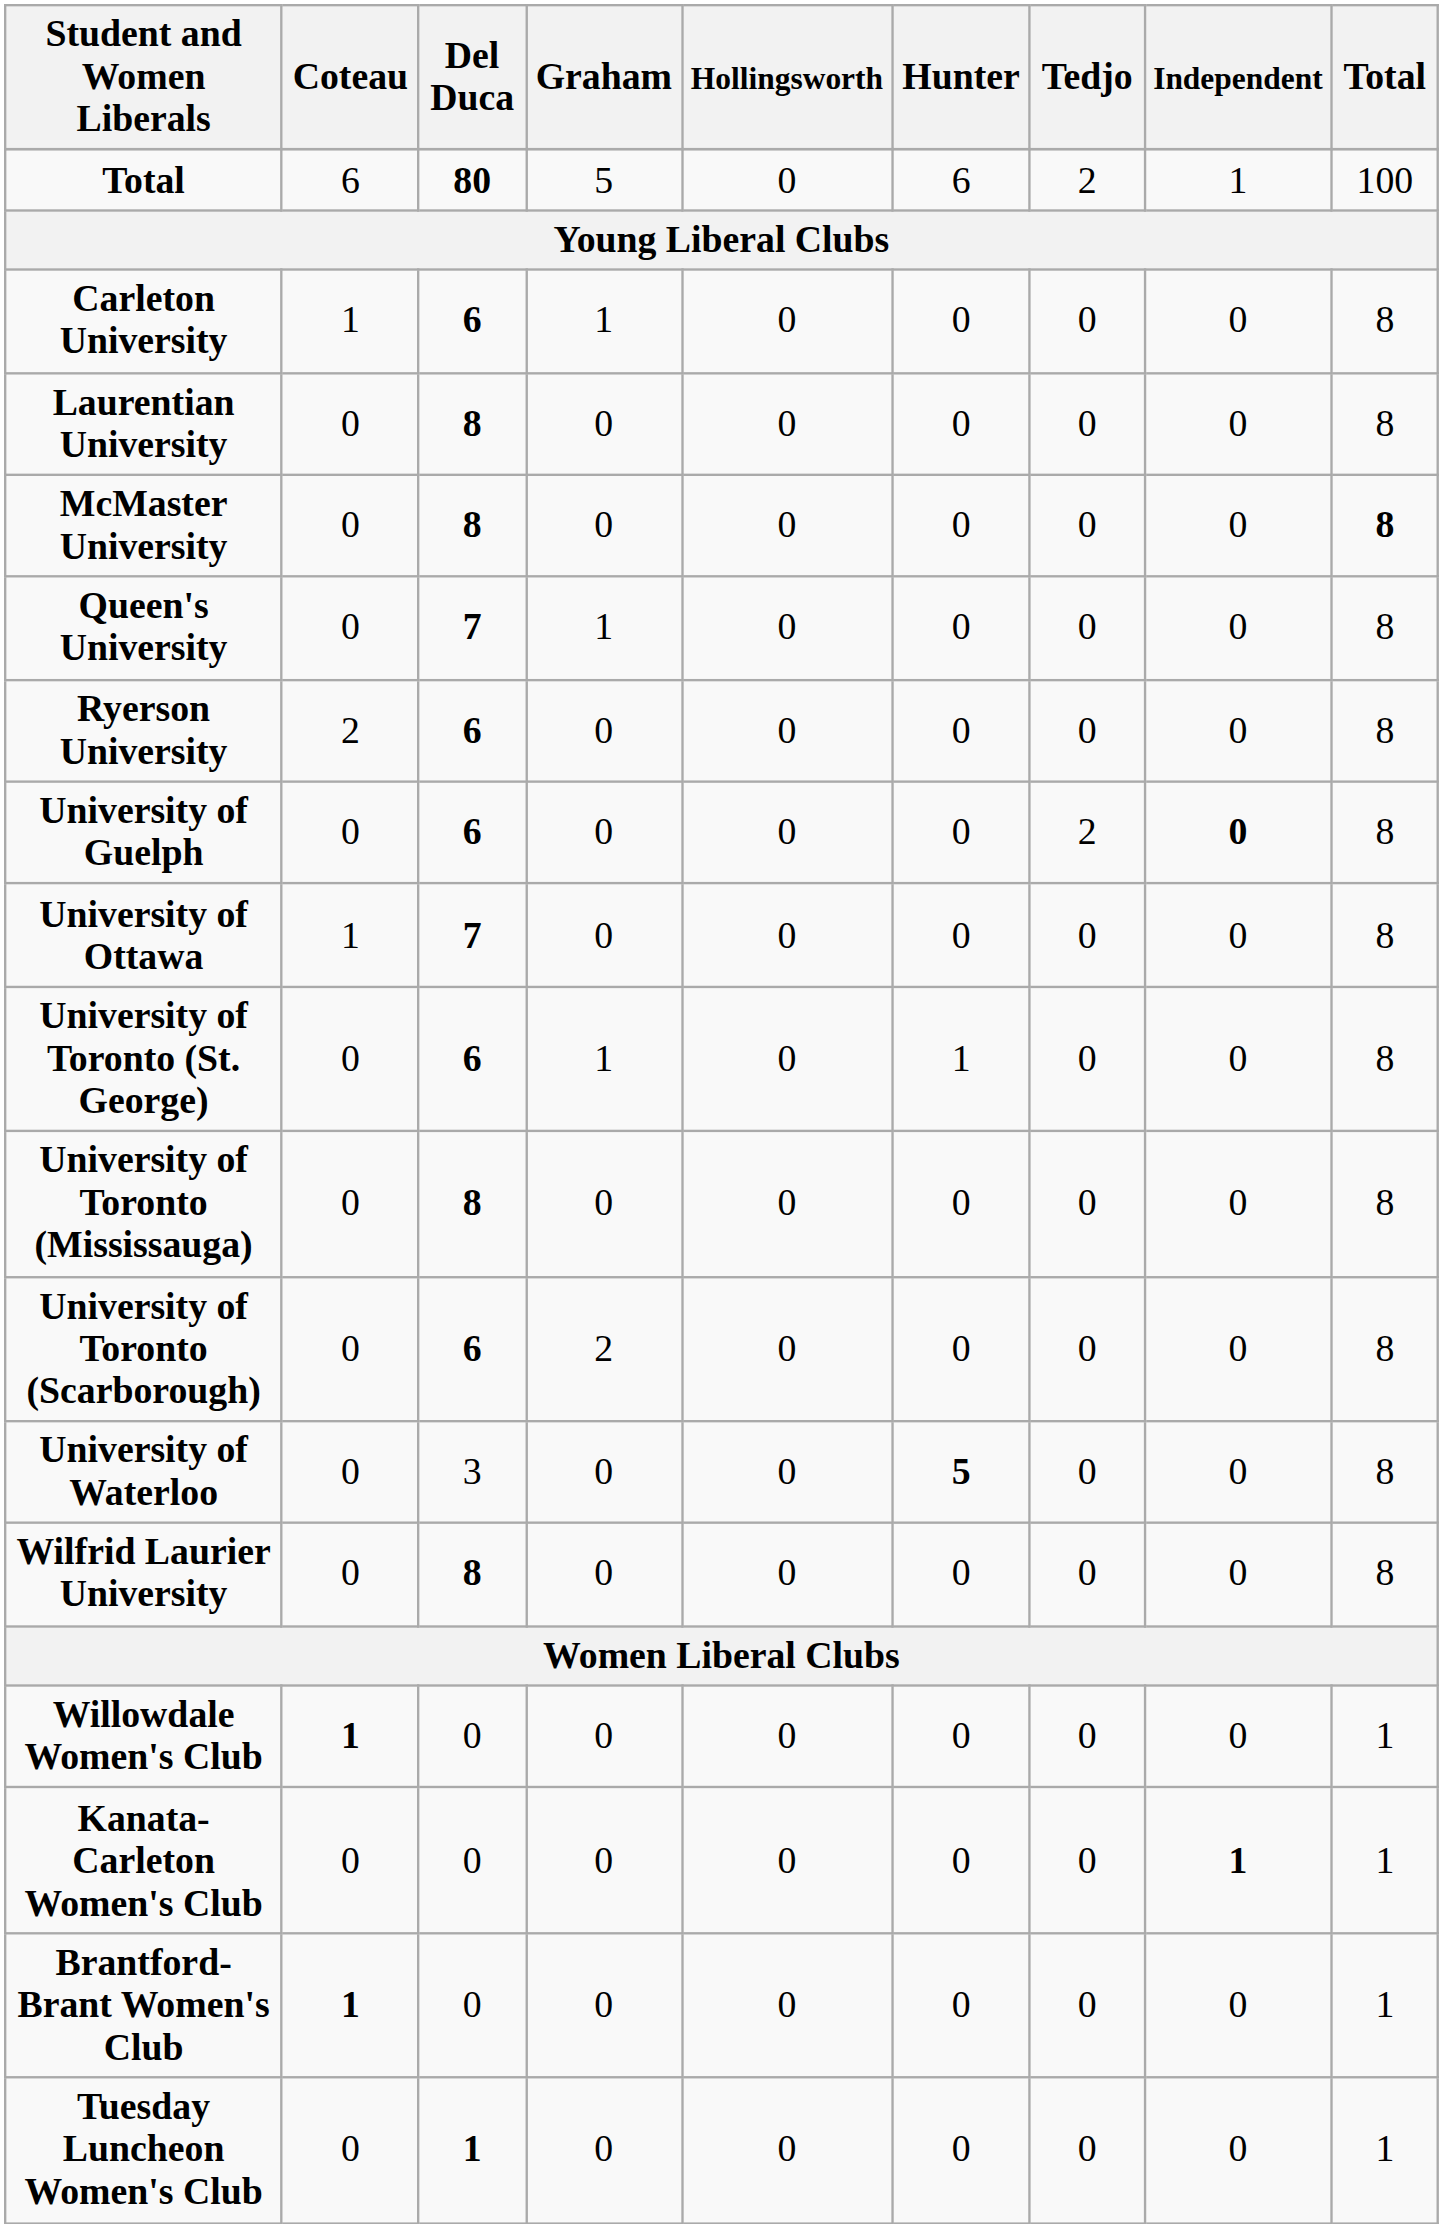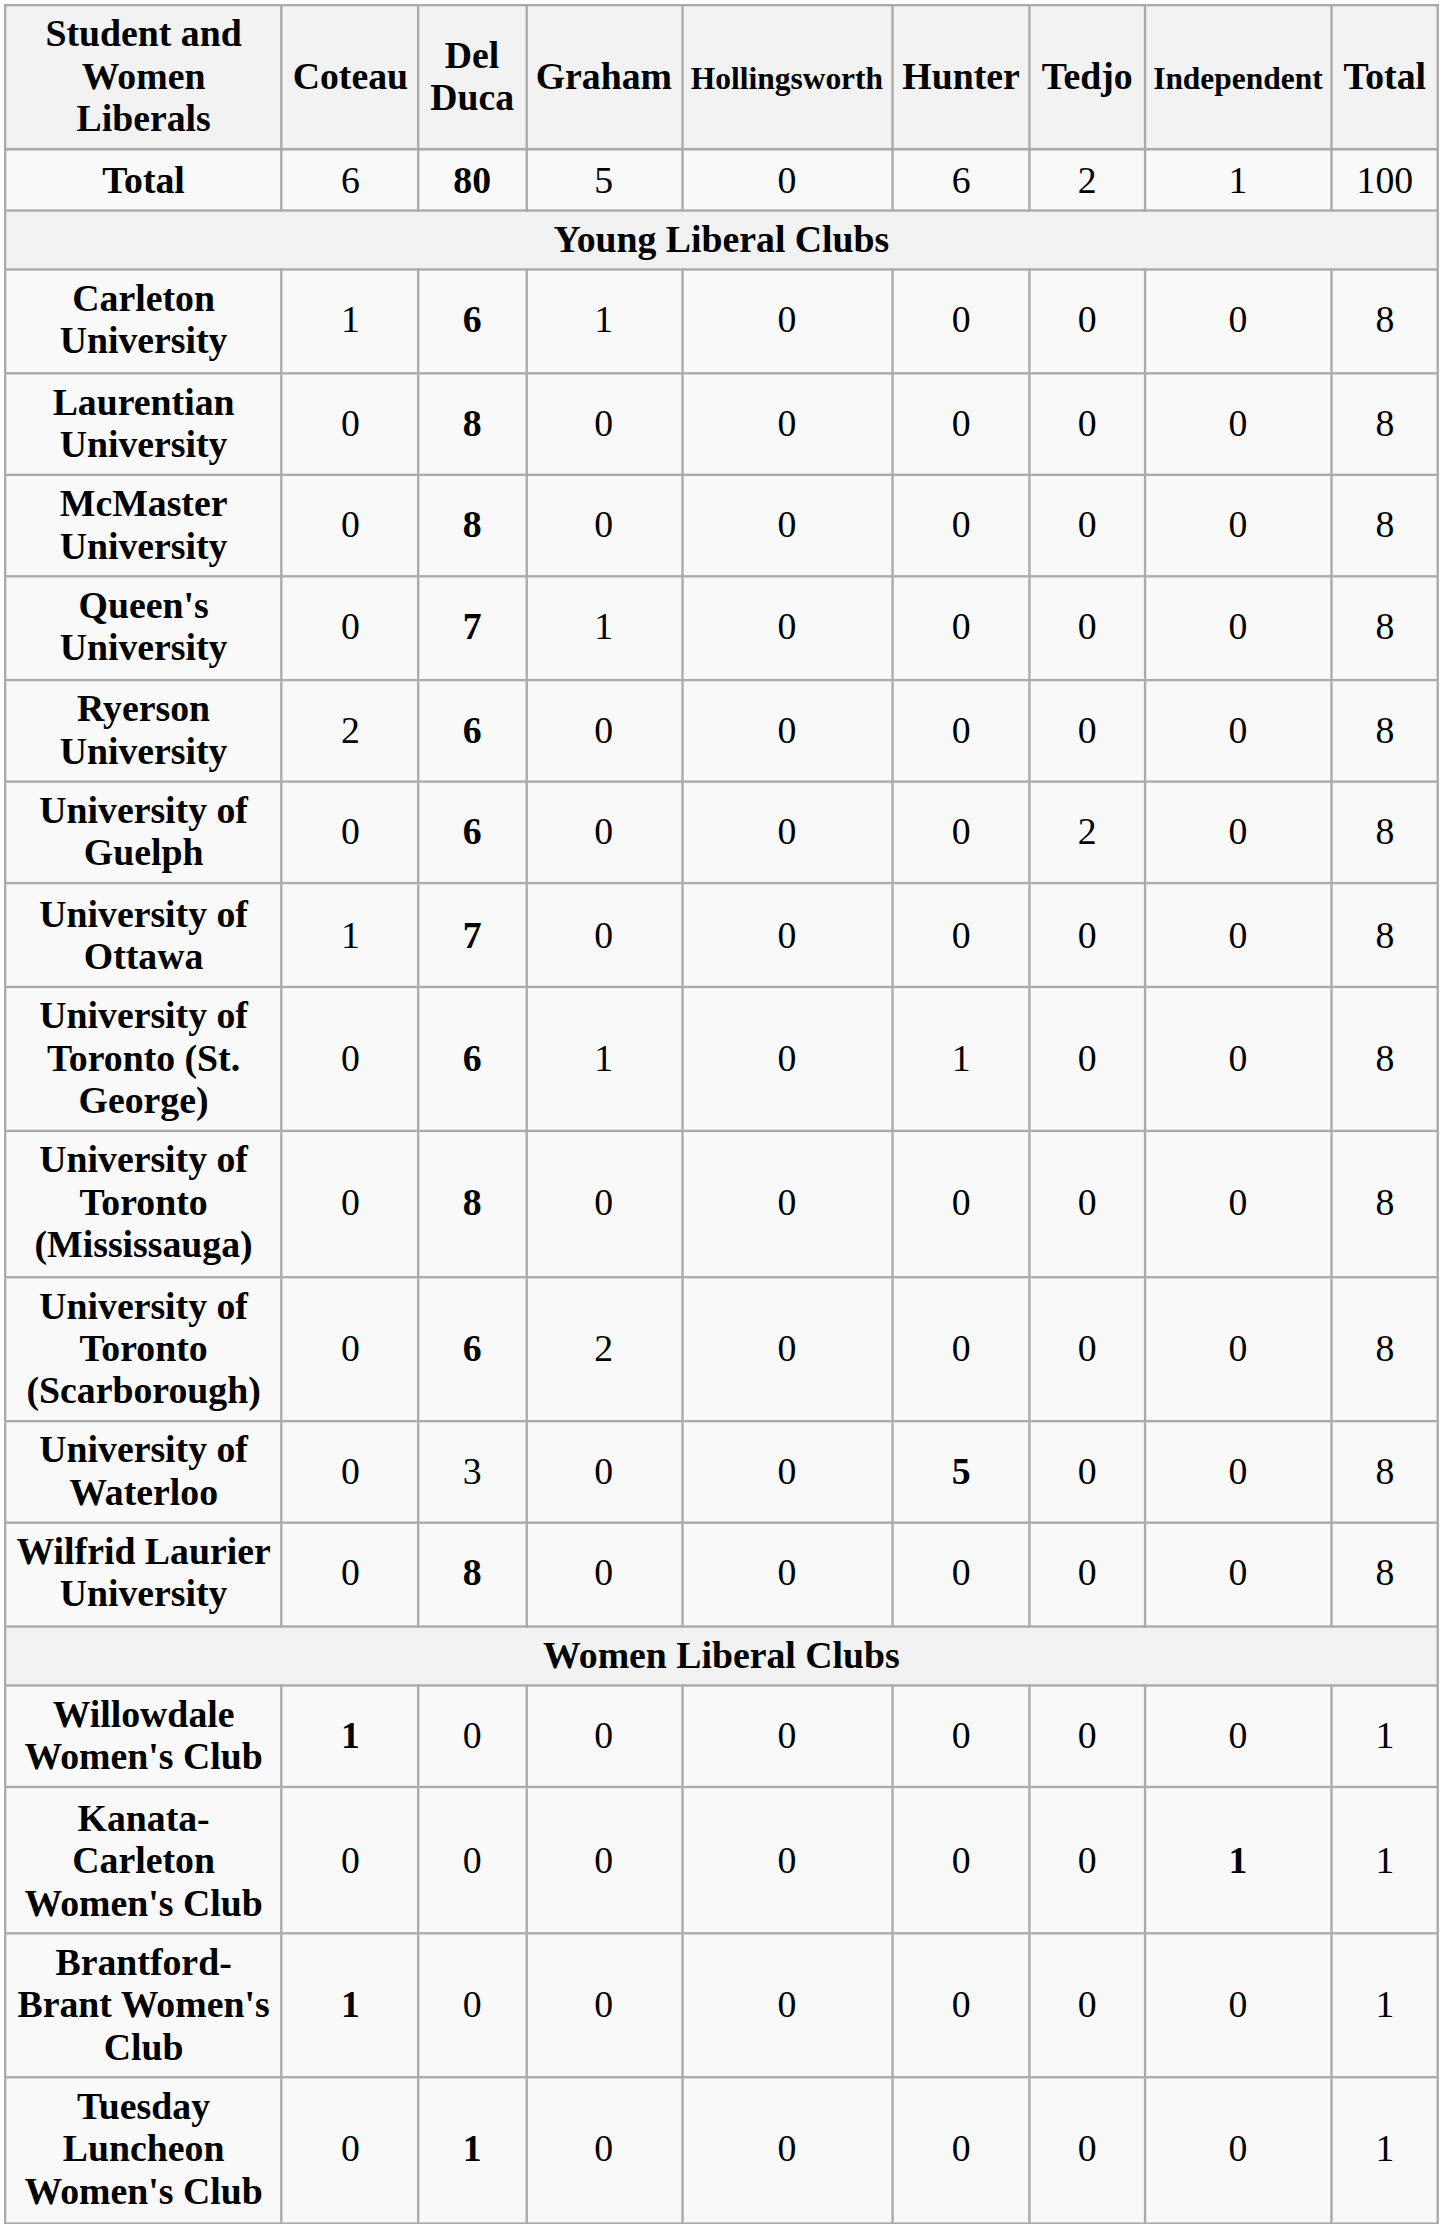(1385, 525) bold -> (1385, 525) normal
(1238, 832) bold -> (1238, 832) normal
